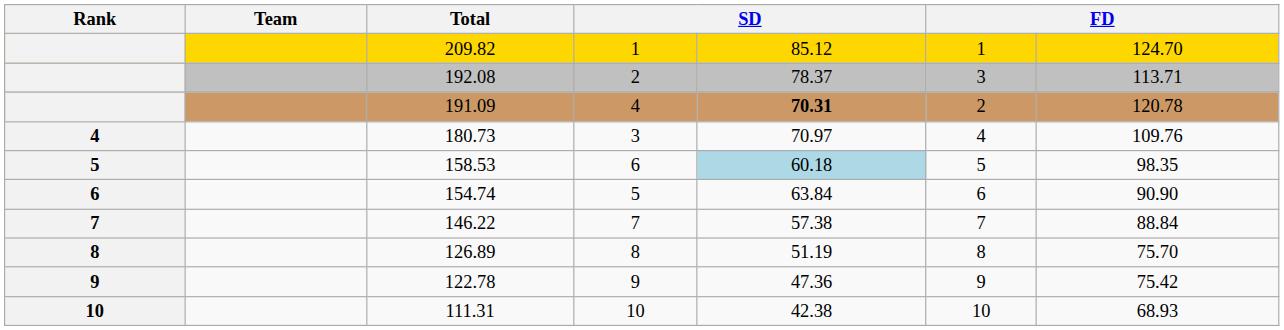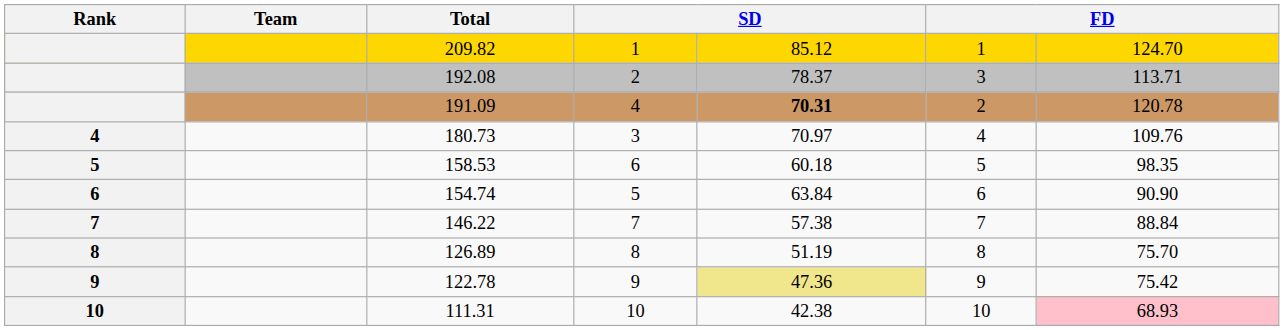(812, 164) lightblue background -> (812, 164) no background
(812, 281) no background -> (812, 281) khaki background
(1157, 310) no background -> (1157, 310) pink background
